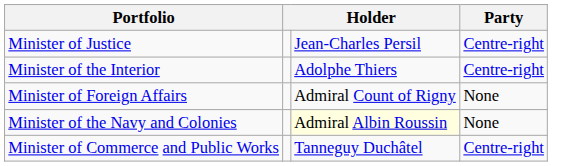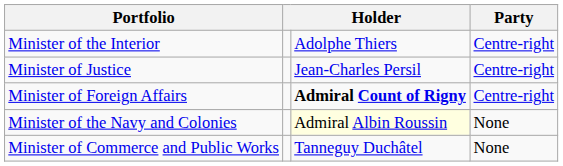rows swapped: (84, 69) <-> (70, 43)
(375, 95) normal -> (380, 95) bold
(481, 95) None -> (514, 95) Centre-right
(504, 148) Centre-right -> (491, 148) None
